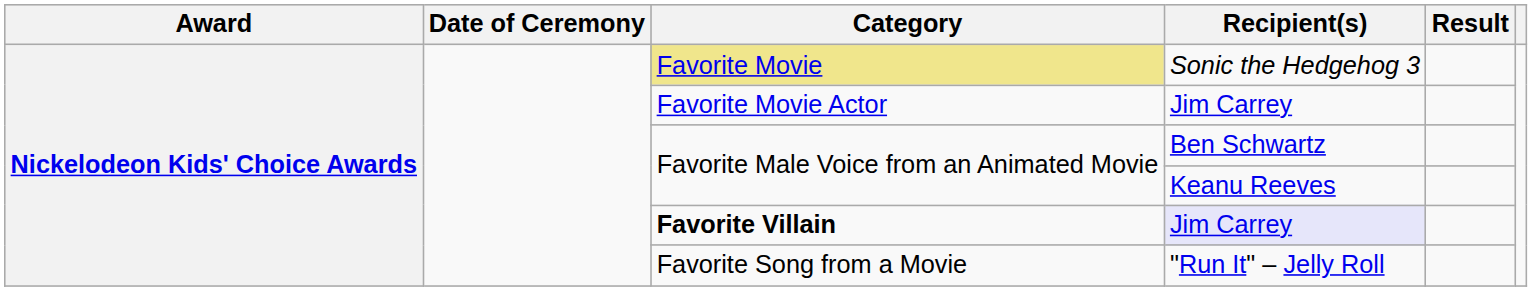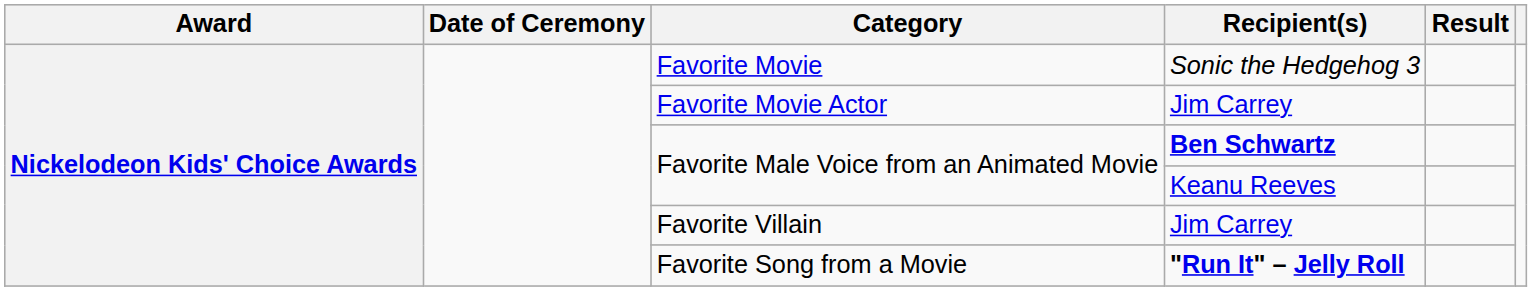(740, 64) khaki background -> (740, 64) no background
(1248, 144) normal -> (1253, 144) bold
(746, 225) bold -> (739, 225) normal
(1231, 225) lavender background -> (1231, 225) no background
(1277, 265) normal -> (1287, 265) bold
